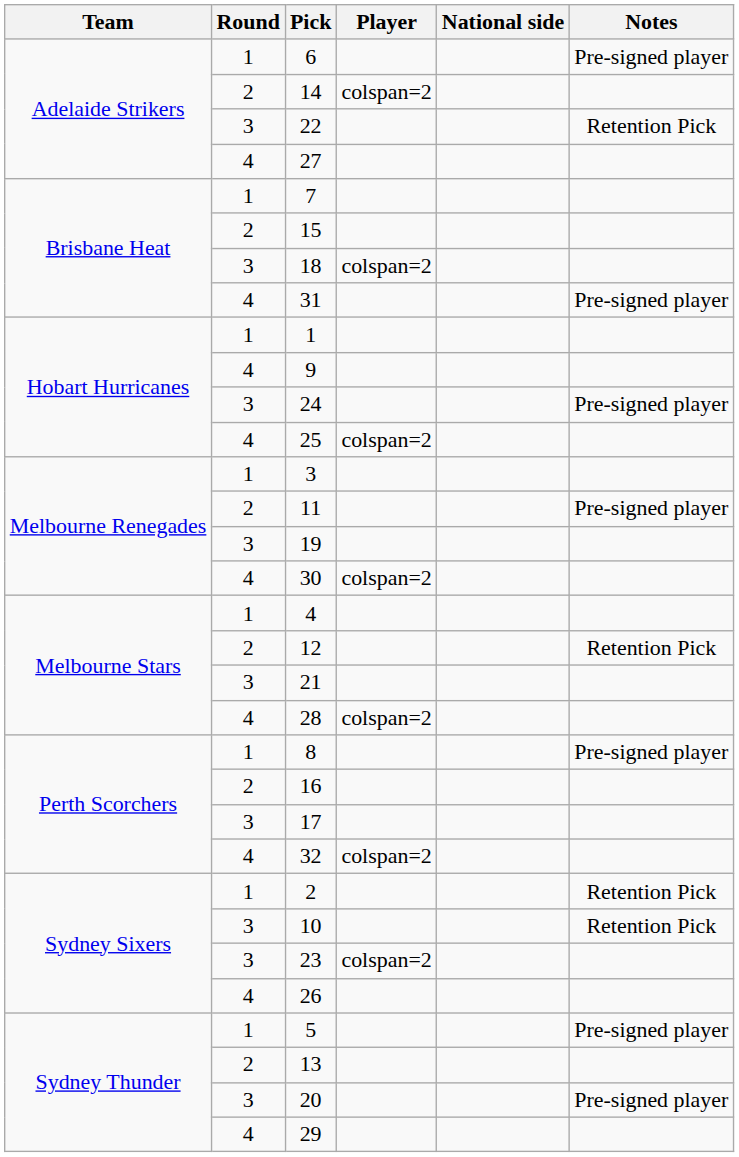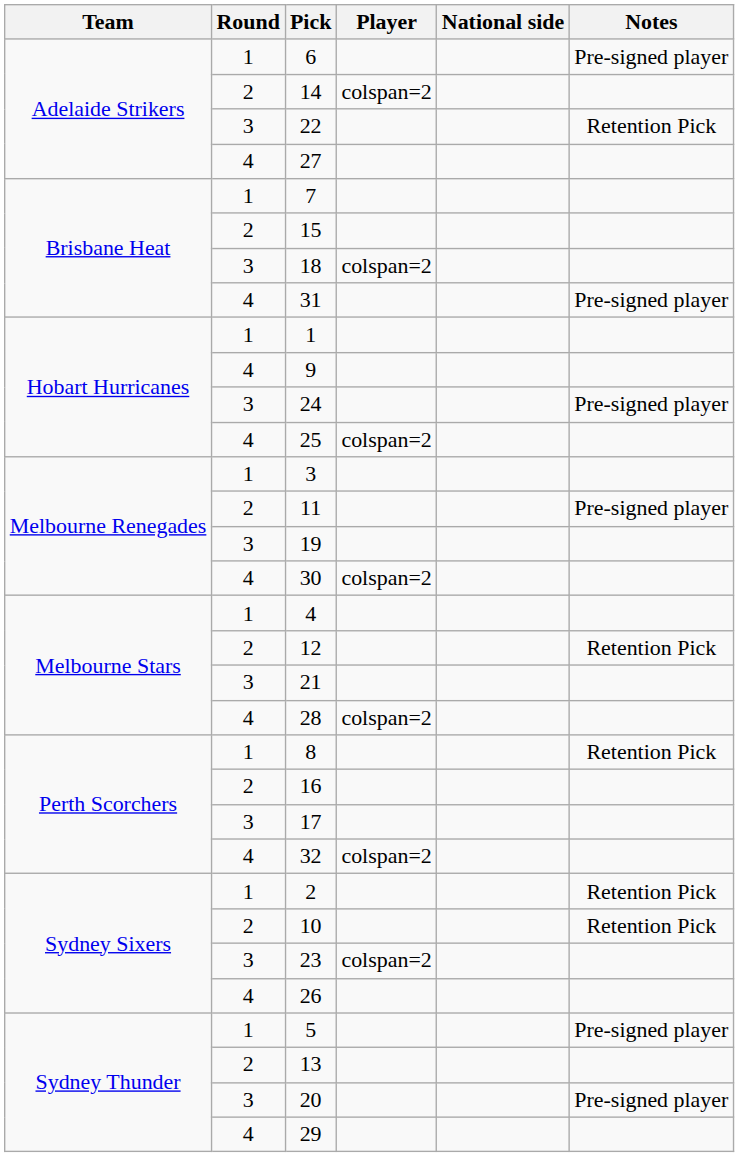(651, 751) Pre-signed player -> (651, 751) Retention Pick
(248, 925) 3 -> (248, 925) 2
